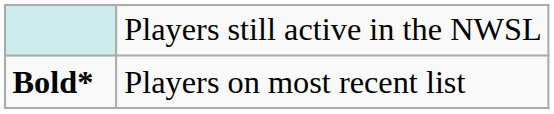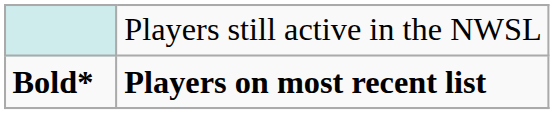(295, 81) normal -> (305, 81) bold
